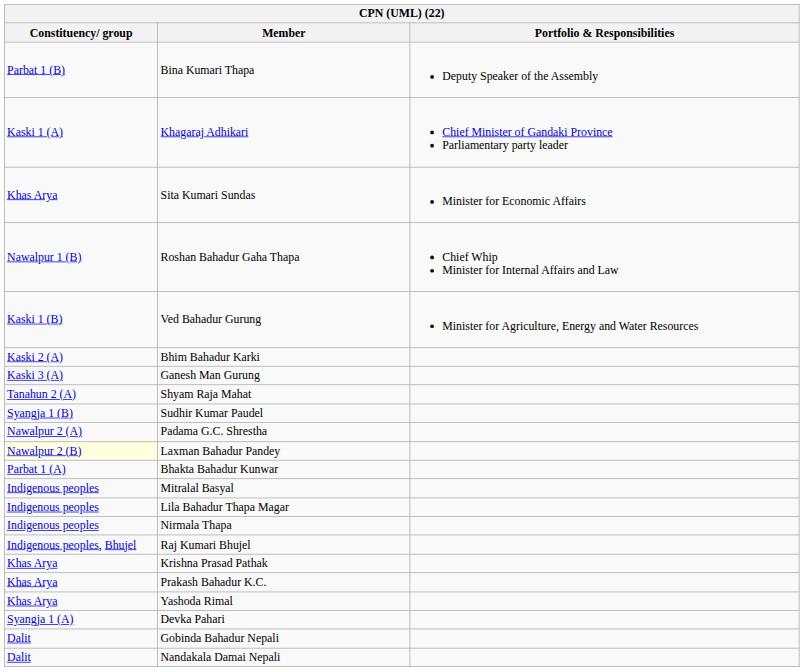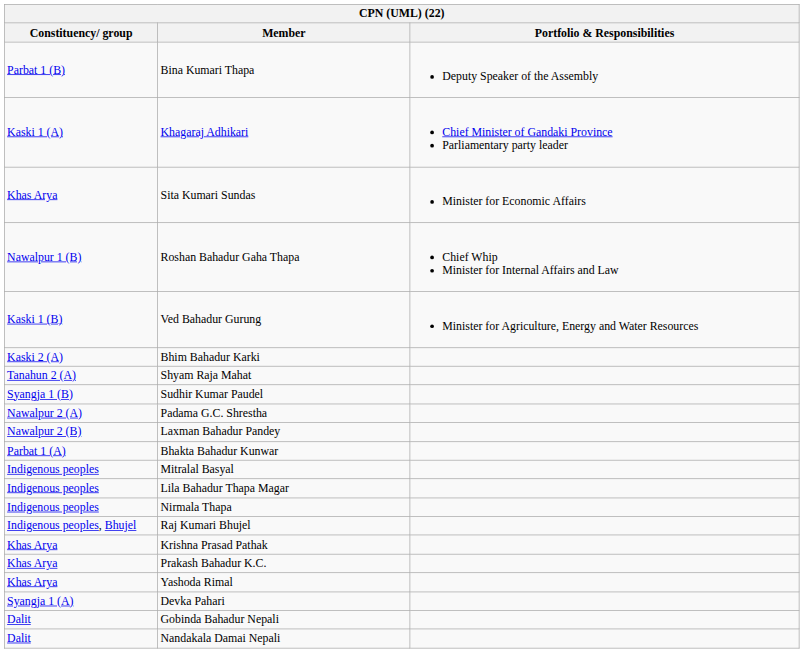- row: (210, 375)
(44, 450) lightyellow background -> (44, 432) no background
